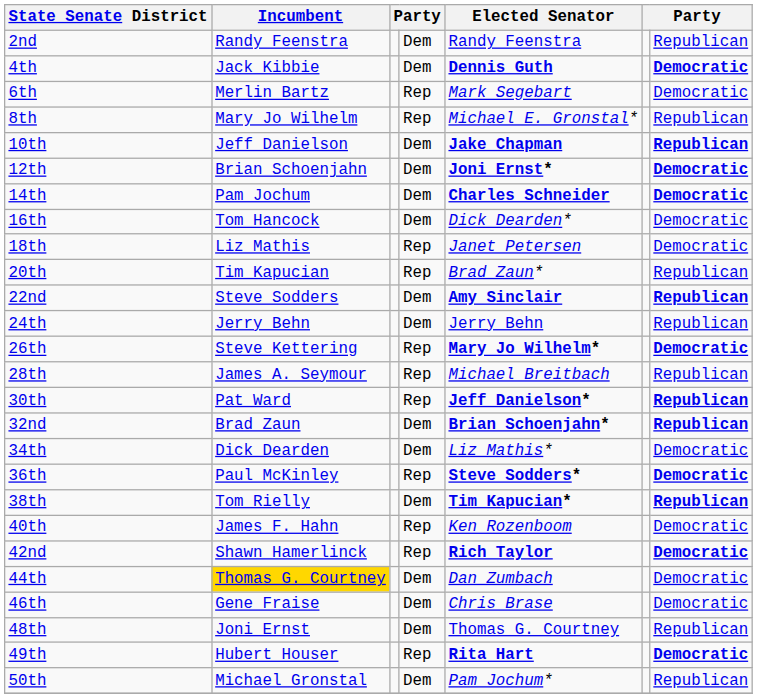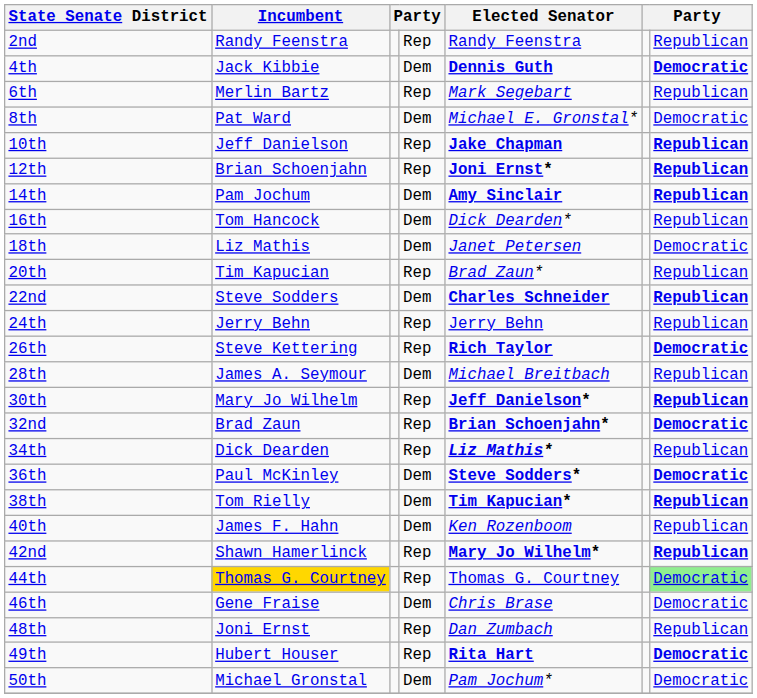(417, 43) Dem -> (417, 43) Rep
(701, 94) Democratic -> (701, 94) Republican
(286, 120) Mary Jo Wilhelm -> (253, 120) Pat Ward
(417, 120) Rep -> (417, 120) Dem
(701, 120) Republican -> (701, 120) Democratic
(417, 145) Dem -> (417, 145) Rep
(417, 171) Dem -> (417, 171) Rep
(701, 171) Democratic -> (701, 171) Republican
(529, 196) Charles Schneider -> (505, 196) Amy Sinclair
(701, 196) Democratic -> (701, 196) Republican
(701, 222) Democratic -> (701, 222) Republican
(417, 247) Rep -> (417, 247) Dem
(505, 298) Amy Sinclair -> (529, 298) Charles Schneider
(417, 324) Dem -> (417, 324) Rep
(524, 350) Mary Jo Wilhelm* -> (501, 350) Rich Taylor
(417, 375) Rep -> (417, 375) Dem
(253, 401) Pat Ward -> (286, 401) Mary Jo Wilhelm
(417, 426) Dem -> (417, 426) Rep
(701, 426) Republican -> (701, 426) Democratic
(417, 452) Dem -> (417, 452) Rep
(501, 452) normal -> (501, 452) bold
(701, 452) Democratic -> (701, 452) Republican
(417, 477) Rep -> (417, 477) Dem
(417, 528) Rep -> (417, 528) Dem
(701, 528) Democratic -> (701, 528) Republican
(501, 554) Rich Taylor -> (524, 554) Mary Jo Wilhelm*
(701, 554) Democratic -> (701, 554) Republican
(417, 579) Dem -> (417, 579) Rep
(501, 579) Dan Zumbach -> (534, 579) Thomas G. Courtney
(701, 579) no background -> (701, 579) lightgreen background
(417, 630) Dem -> (417, 630) Rep
(534, 630) Thomas G. Courtney -> (501, 630) Dan Zumbach
(701, 681) Republican -> (701, 681) Democratic
